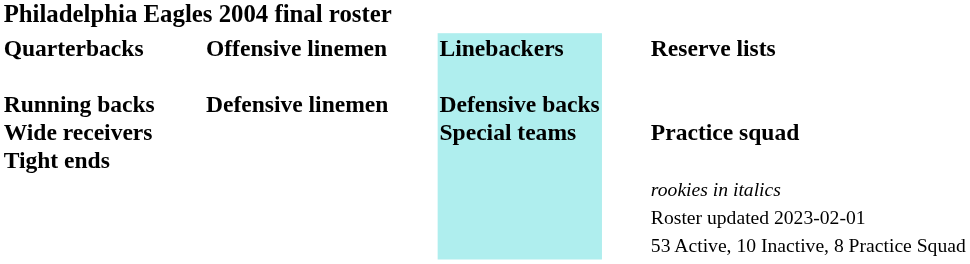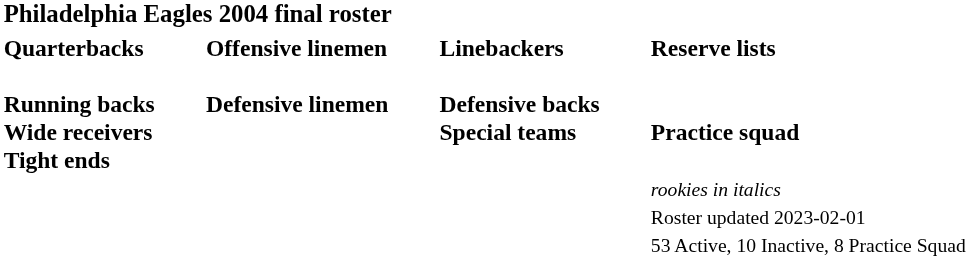(520, 90) paleturquoise background -> (520, 90) no background
